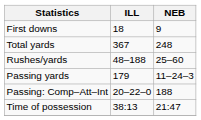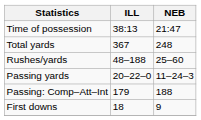rows swapped: (32, 29) <-> (49, 107)
(121, 76) 179 -> (132, 76) 20–22–0
(132, 91) 20–22–0 -> (121, 91) 179
